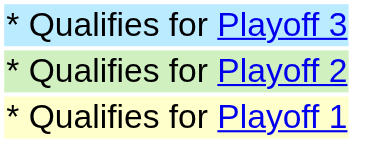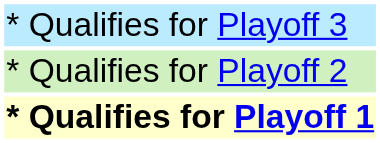(177, 117) normal -> (190, 117) bold
